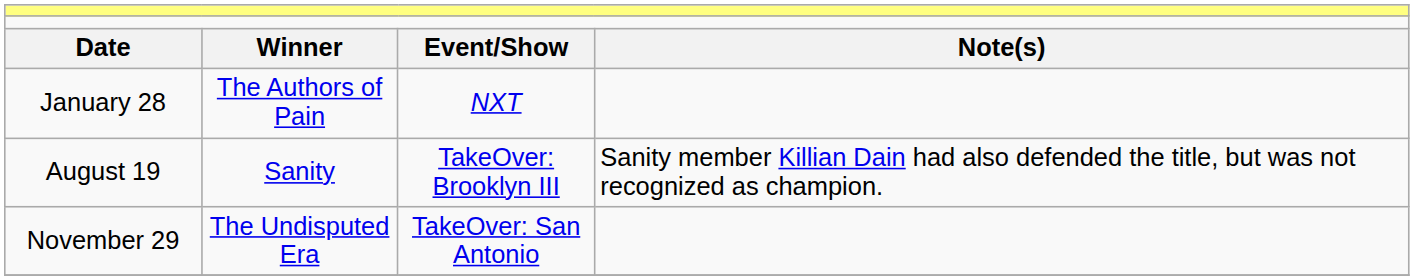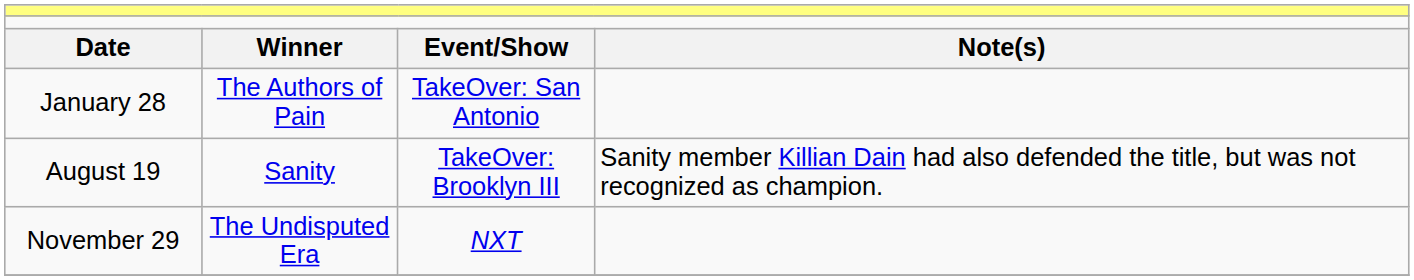(496, 102) NXT -> (496, 102) TakeOver: San Antonio
(496, 240) TakeOver: San Antonio -> (496, 240) NXT
